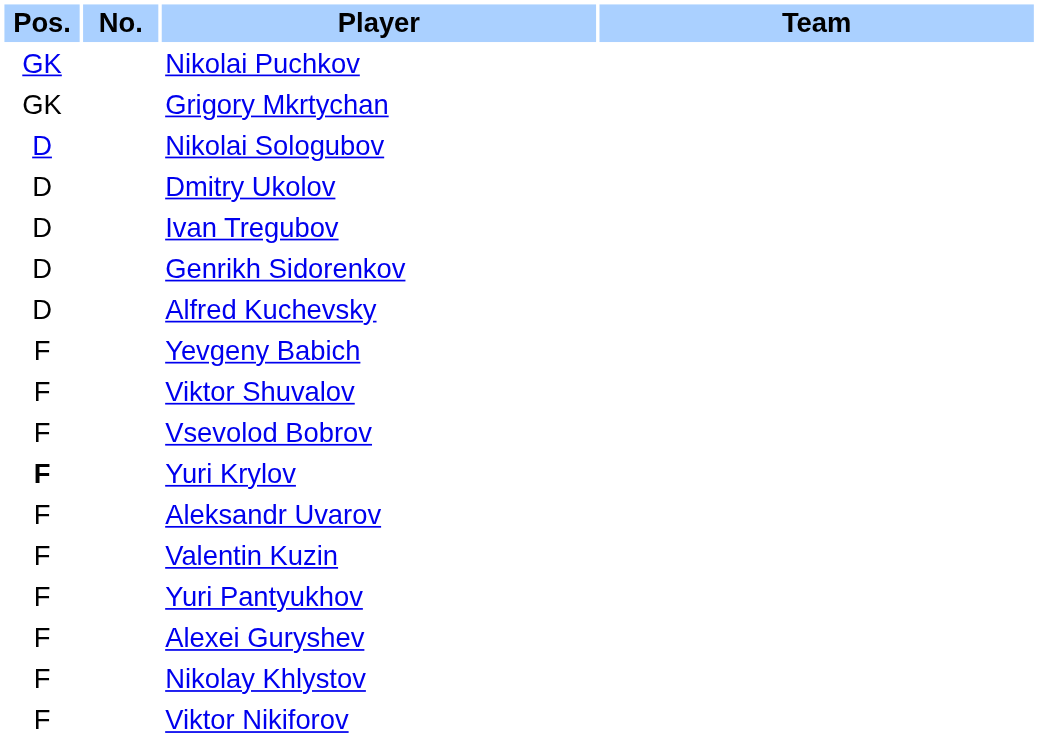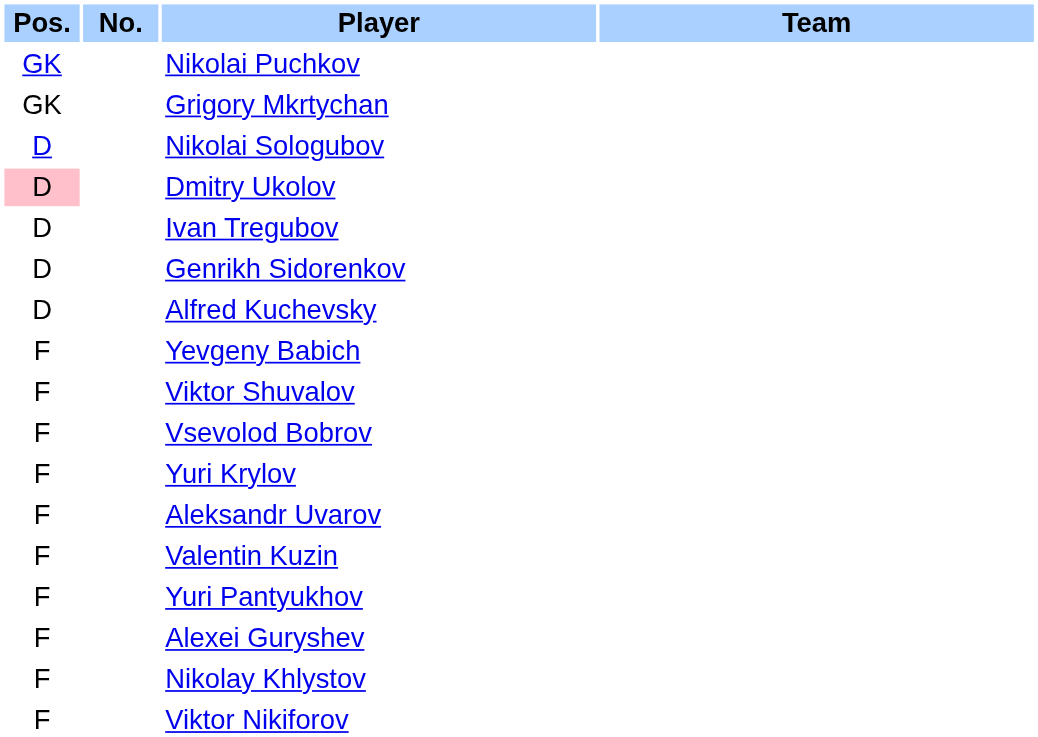(42, 187) no background -> (42, 187) pink background
(42, 474) bold -> (42, 474) normal
